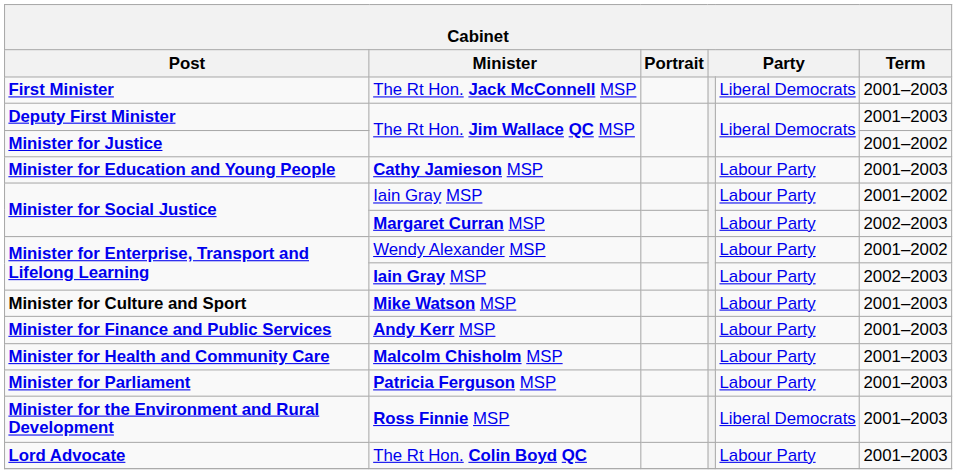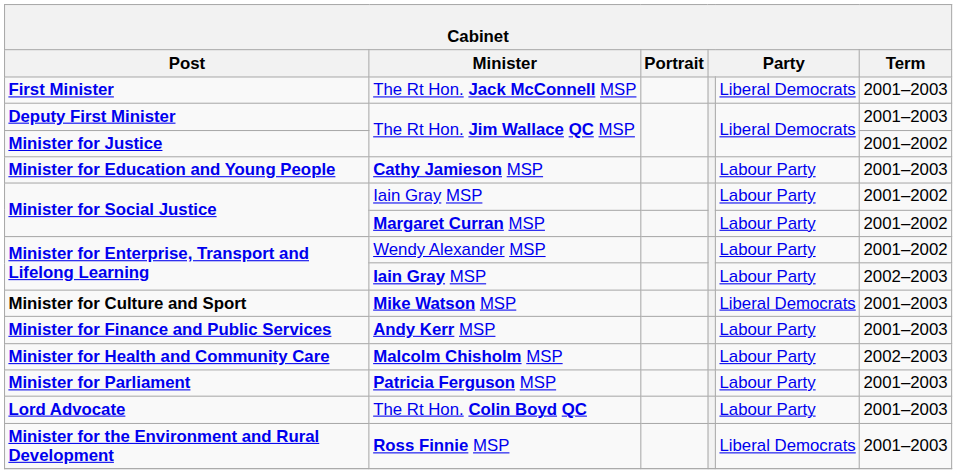(906, 223) 2002–2003 -> (906, 223) 2001–2002
(768, 303) Labour Party -> (788, 303) Liberal Democrats
(906, 356) 2001–2003 -> (906, 356) 2002–2003
rows swapped: (164, 419) <-> (67, 455)
